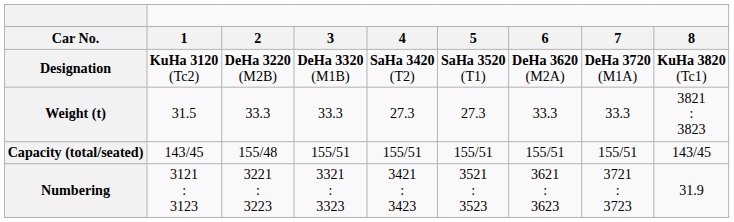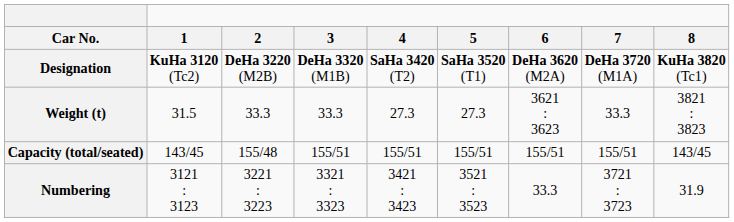(545, 114) 33.3 -> (545, 114) 3621 : 3623
(545, 190) 3621 : 3623 -> (545, 190) 33.3
